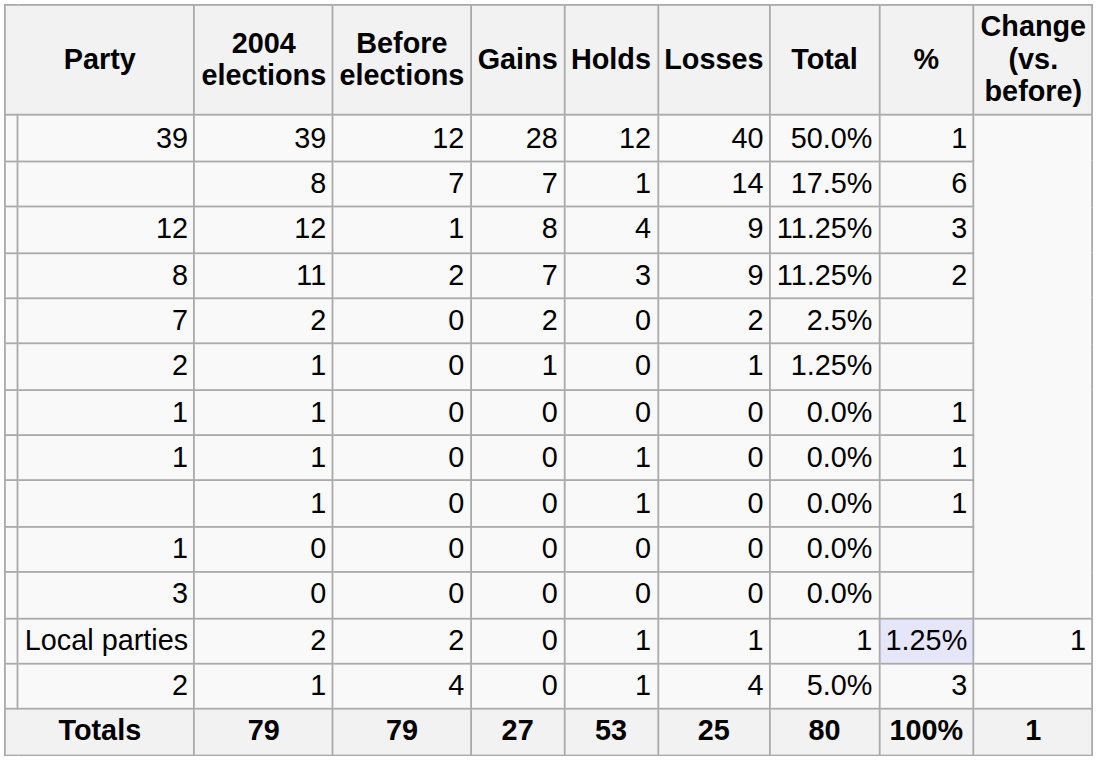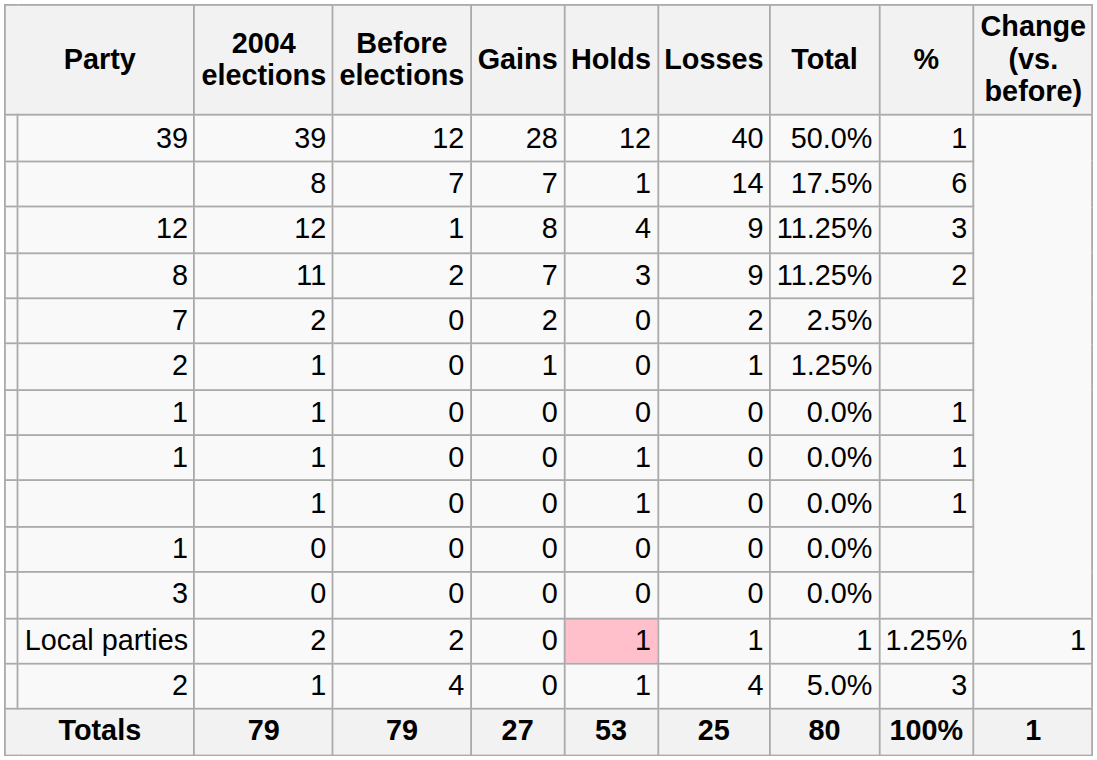(643, 640) no background -> (643, 640) pink background
(926, 640) lavender background -> (926, 640) no background
